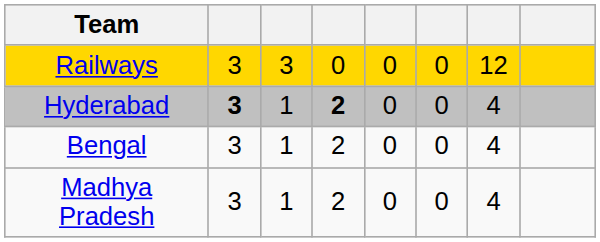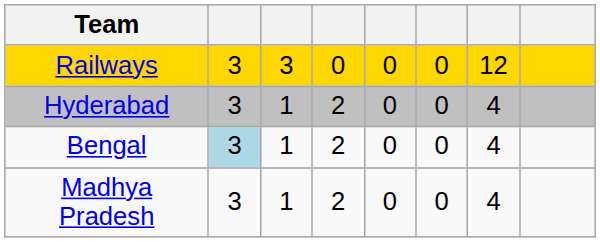(234, 106) bold -> (234, 106) normal
(338, 106) bold -> (338, 106) normal
(234, 146) no background -> (234, 146) lightblue background
